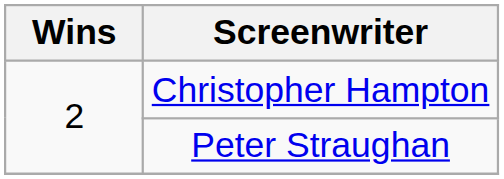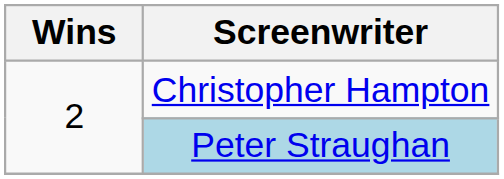(321, 145) no background -> (321, 145) lightblue background
